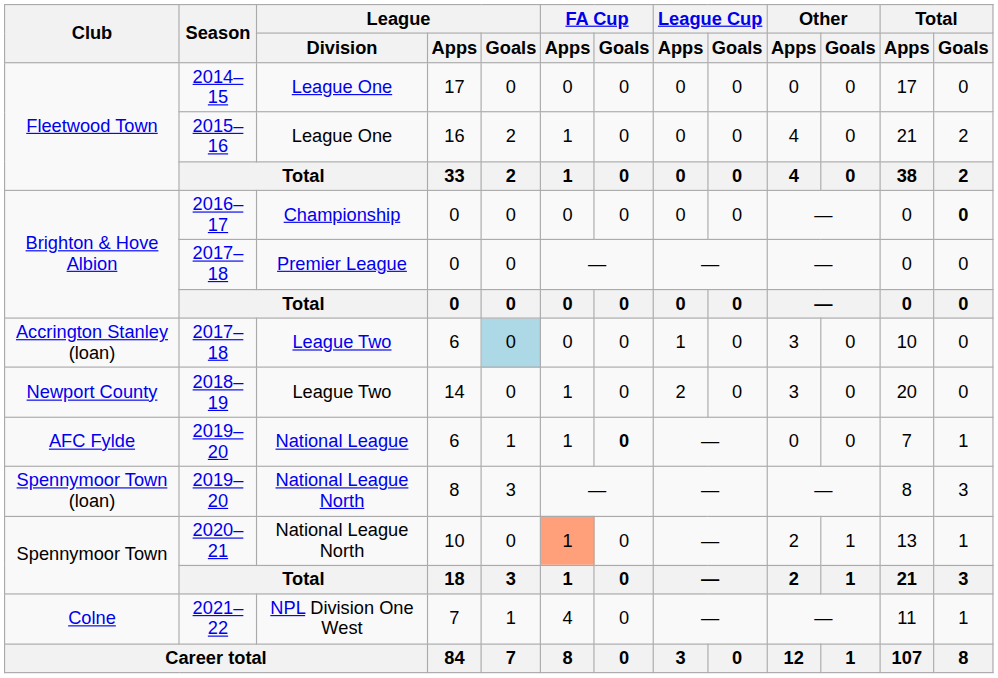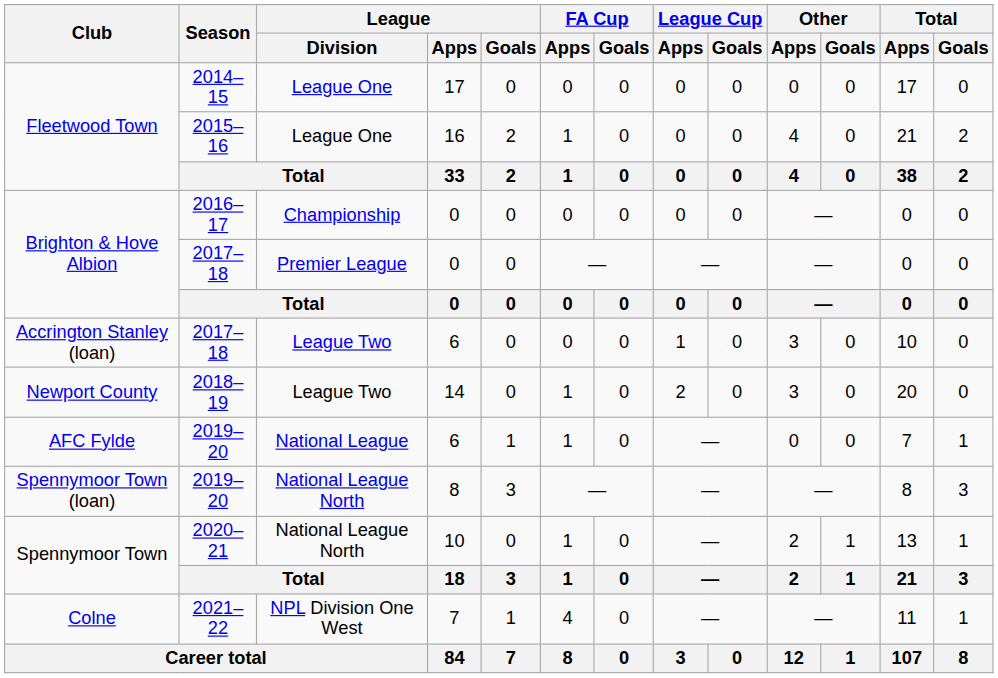(963, 214) bold -> (963, 214) normal
(511, 342) lightblue background -> (511, 342) no background
(624, 441) bold -> (624, 441) normal
(567, 540) lightsalmon background -> (567, 540) no background
